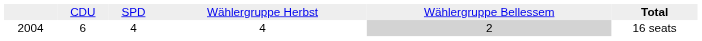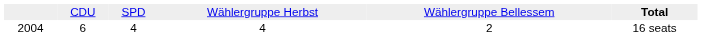(489, 28) lightgrey background -> (489, 28) no background
